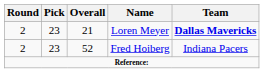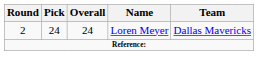(54, 30) 23 -> (54, 30) 24
(88, 30) 21 -> (88, 30) 24
(215, 30) bold -> (212, 30) normal
- row: (140, 48)
